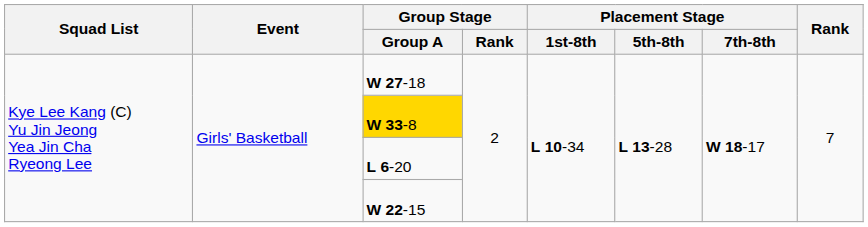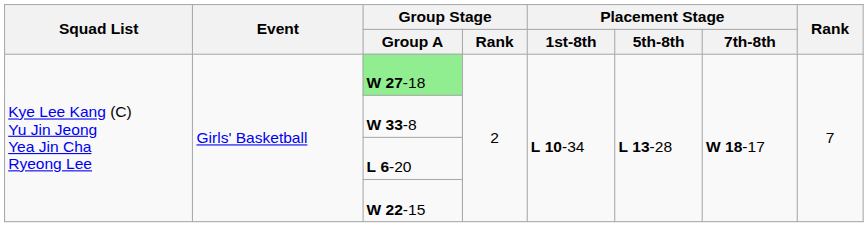(396, 84) no background -> (396, 84) lightgreen background
(392, 125) gold background -> (392, 125) no background
